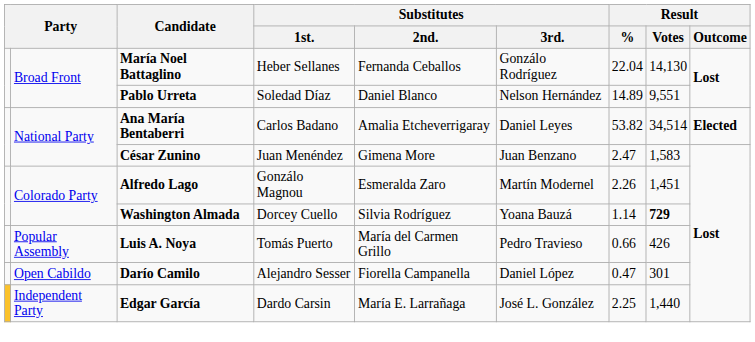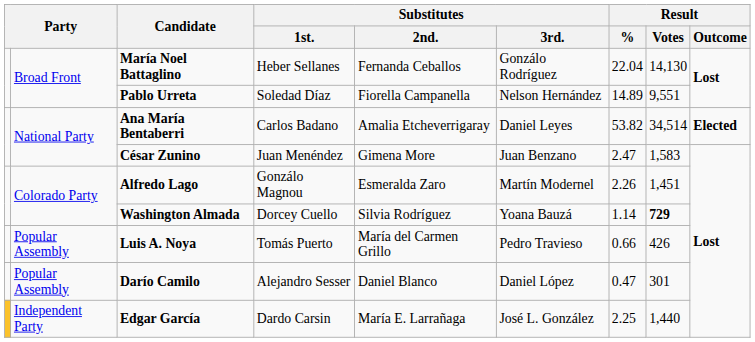(398, 96) Daniel Blanco -> (414, 96) Fiorella Campanella
(52, 273) Open Cabildo -> (41, 281) Popular Assembly
(414, 273) Fiorella Campanella -> (398, 281) Daniel Blanco
